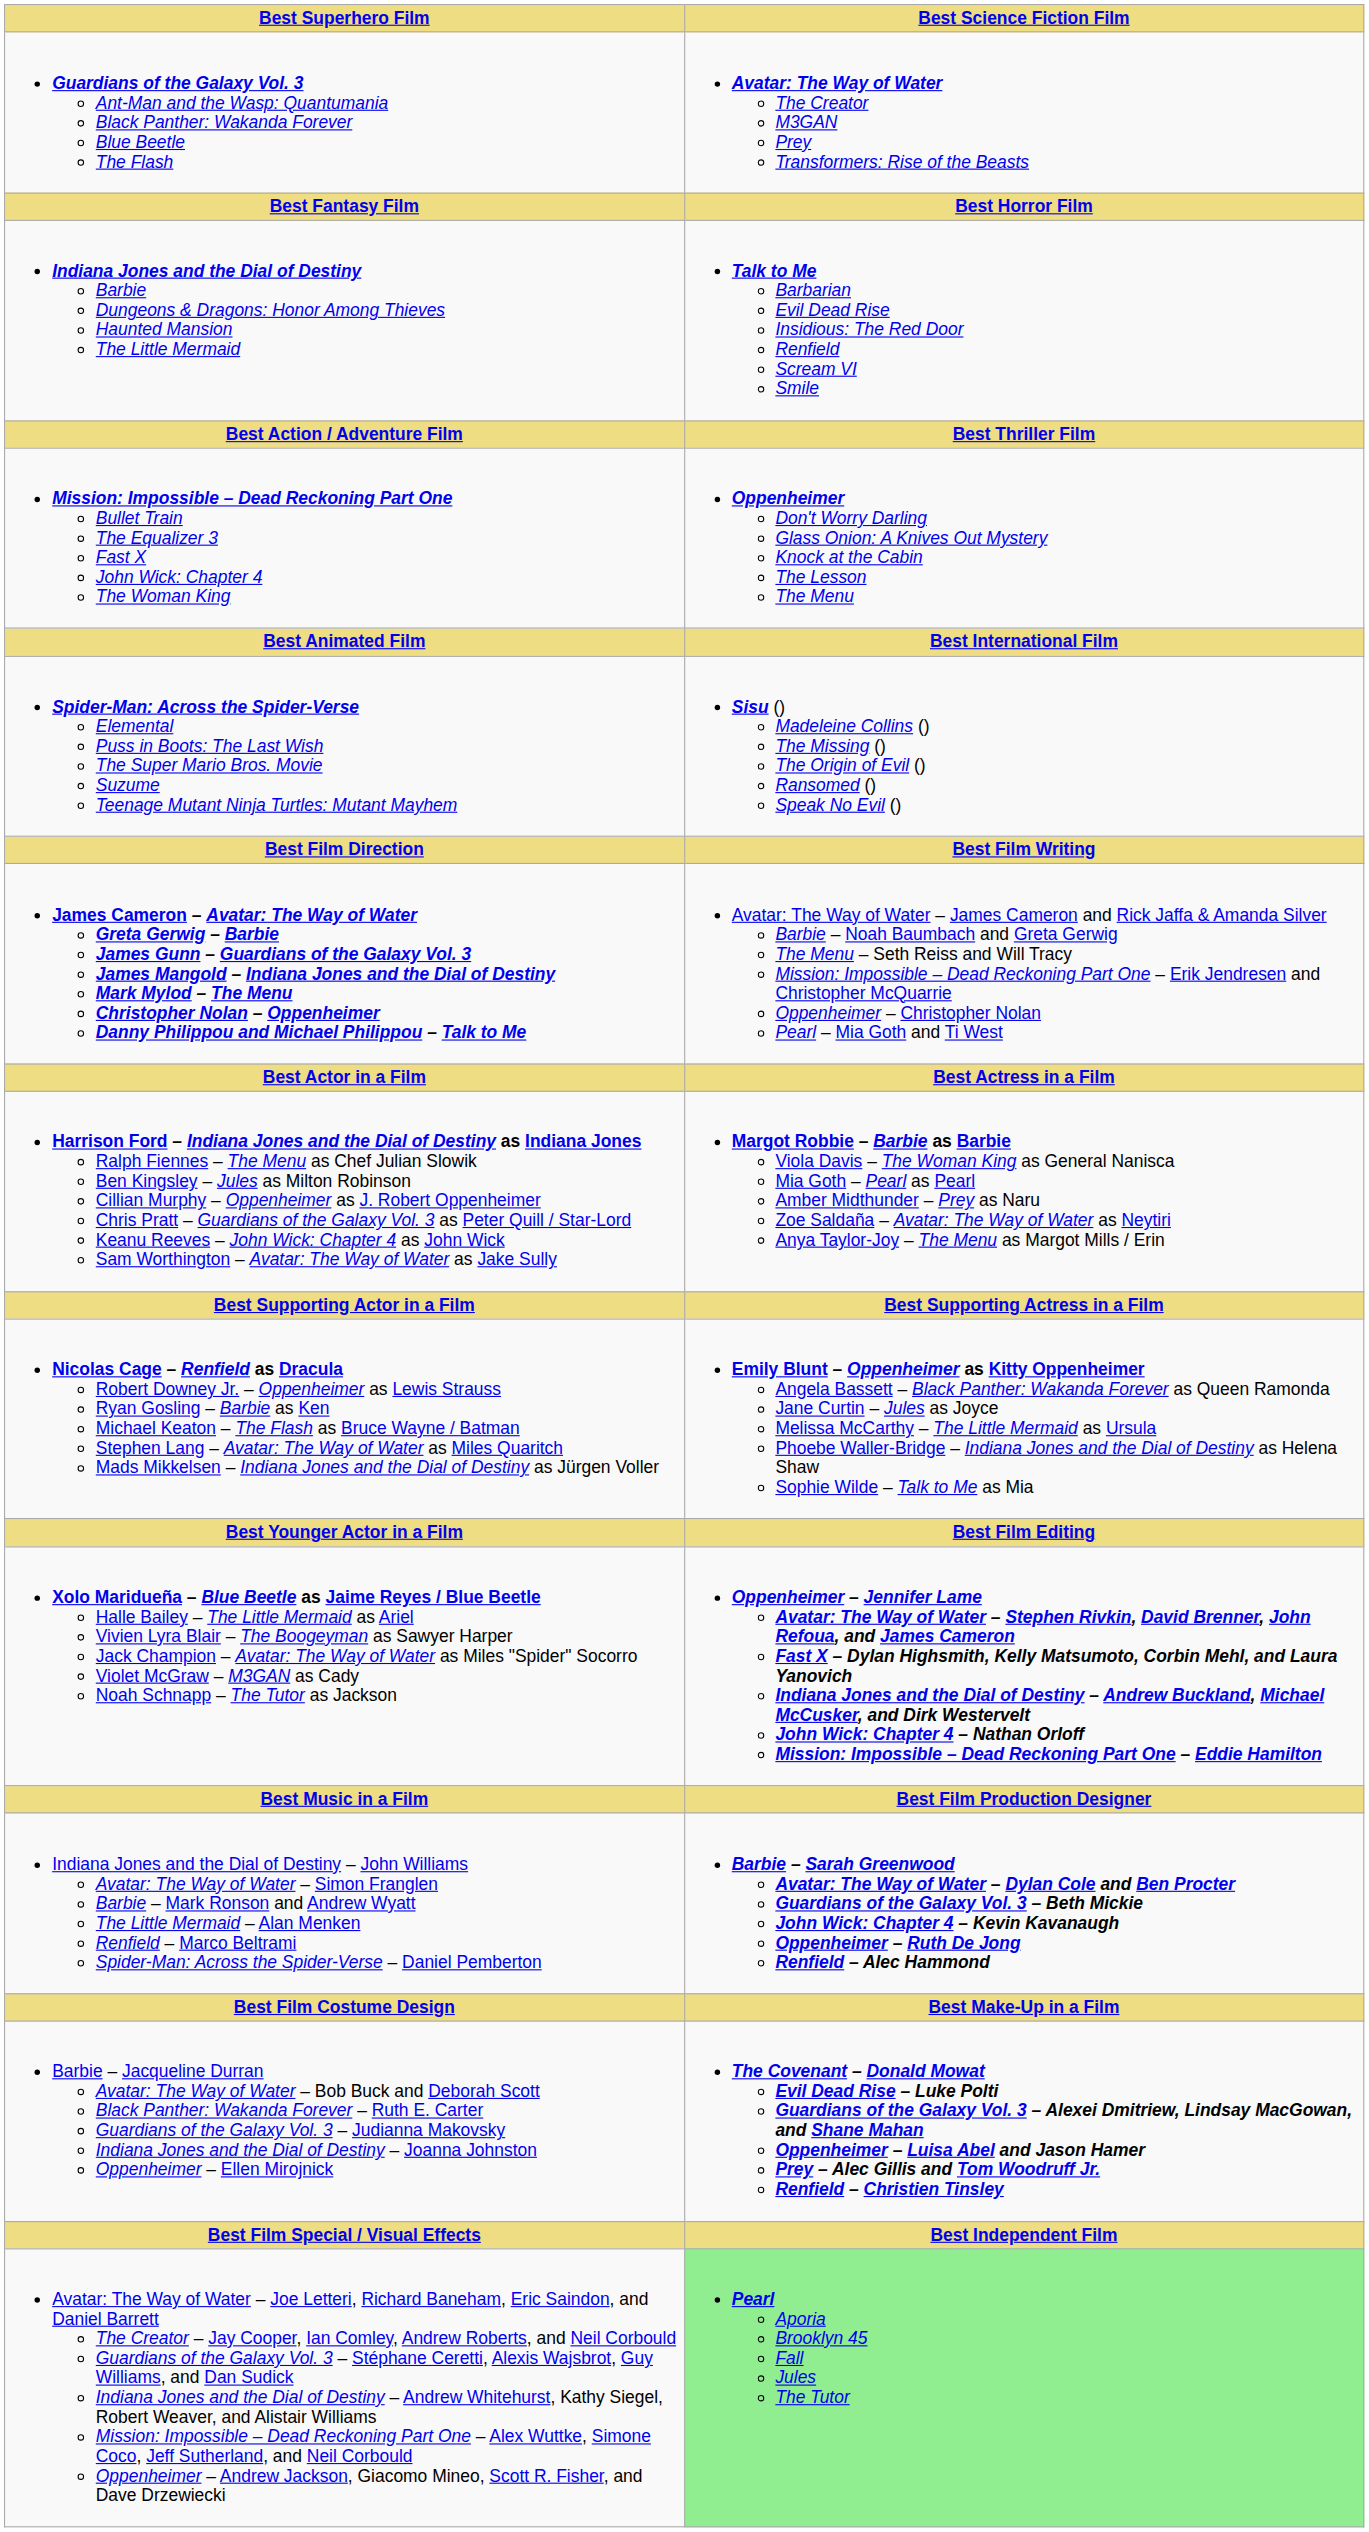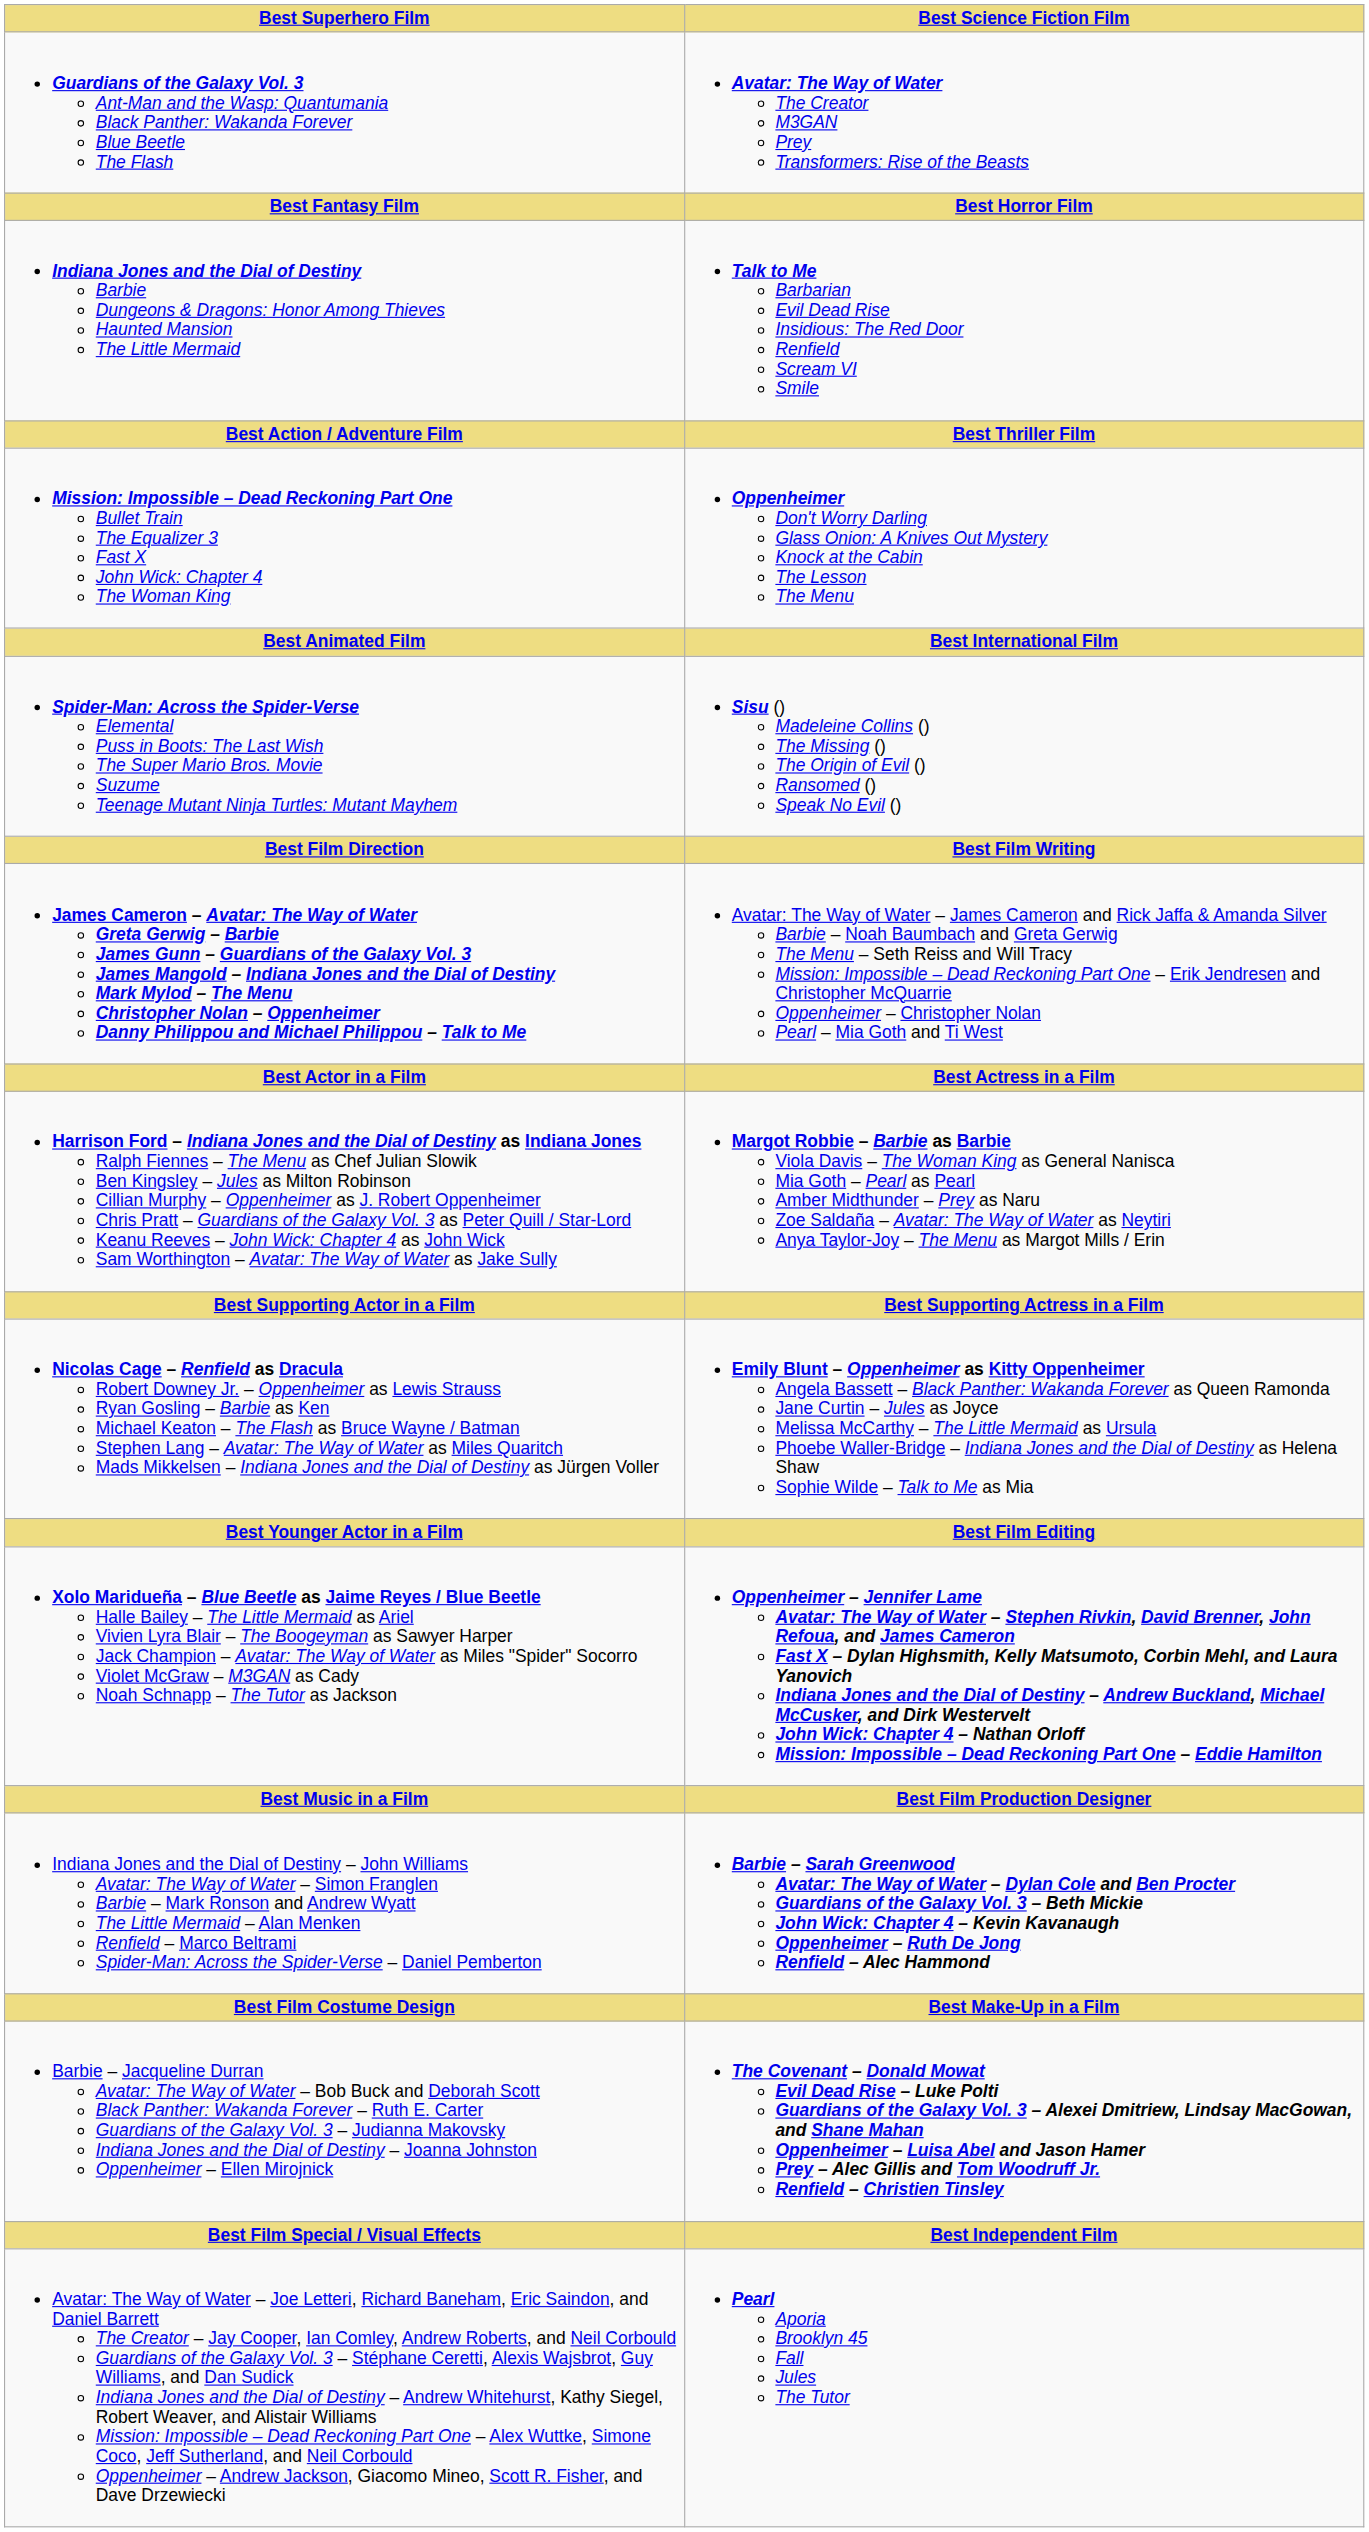(1024, 2349) lightgreen background -> (1024, 2349) no background
